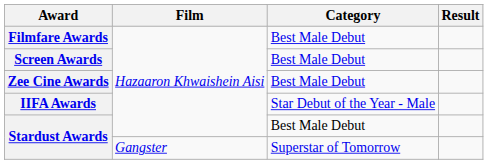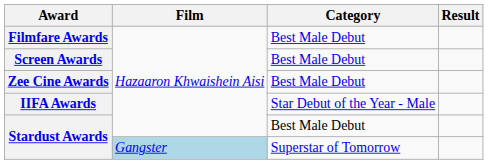(141, 147) no background -> (141, 147) lightblue background
